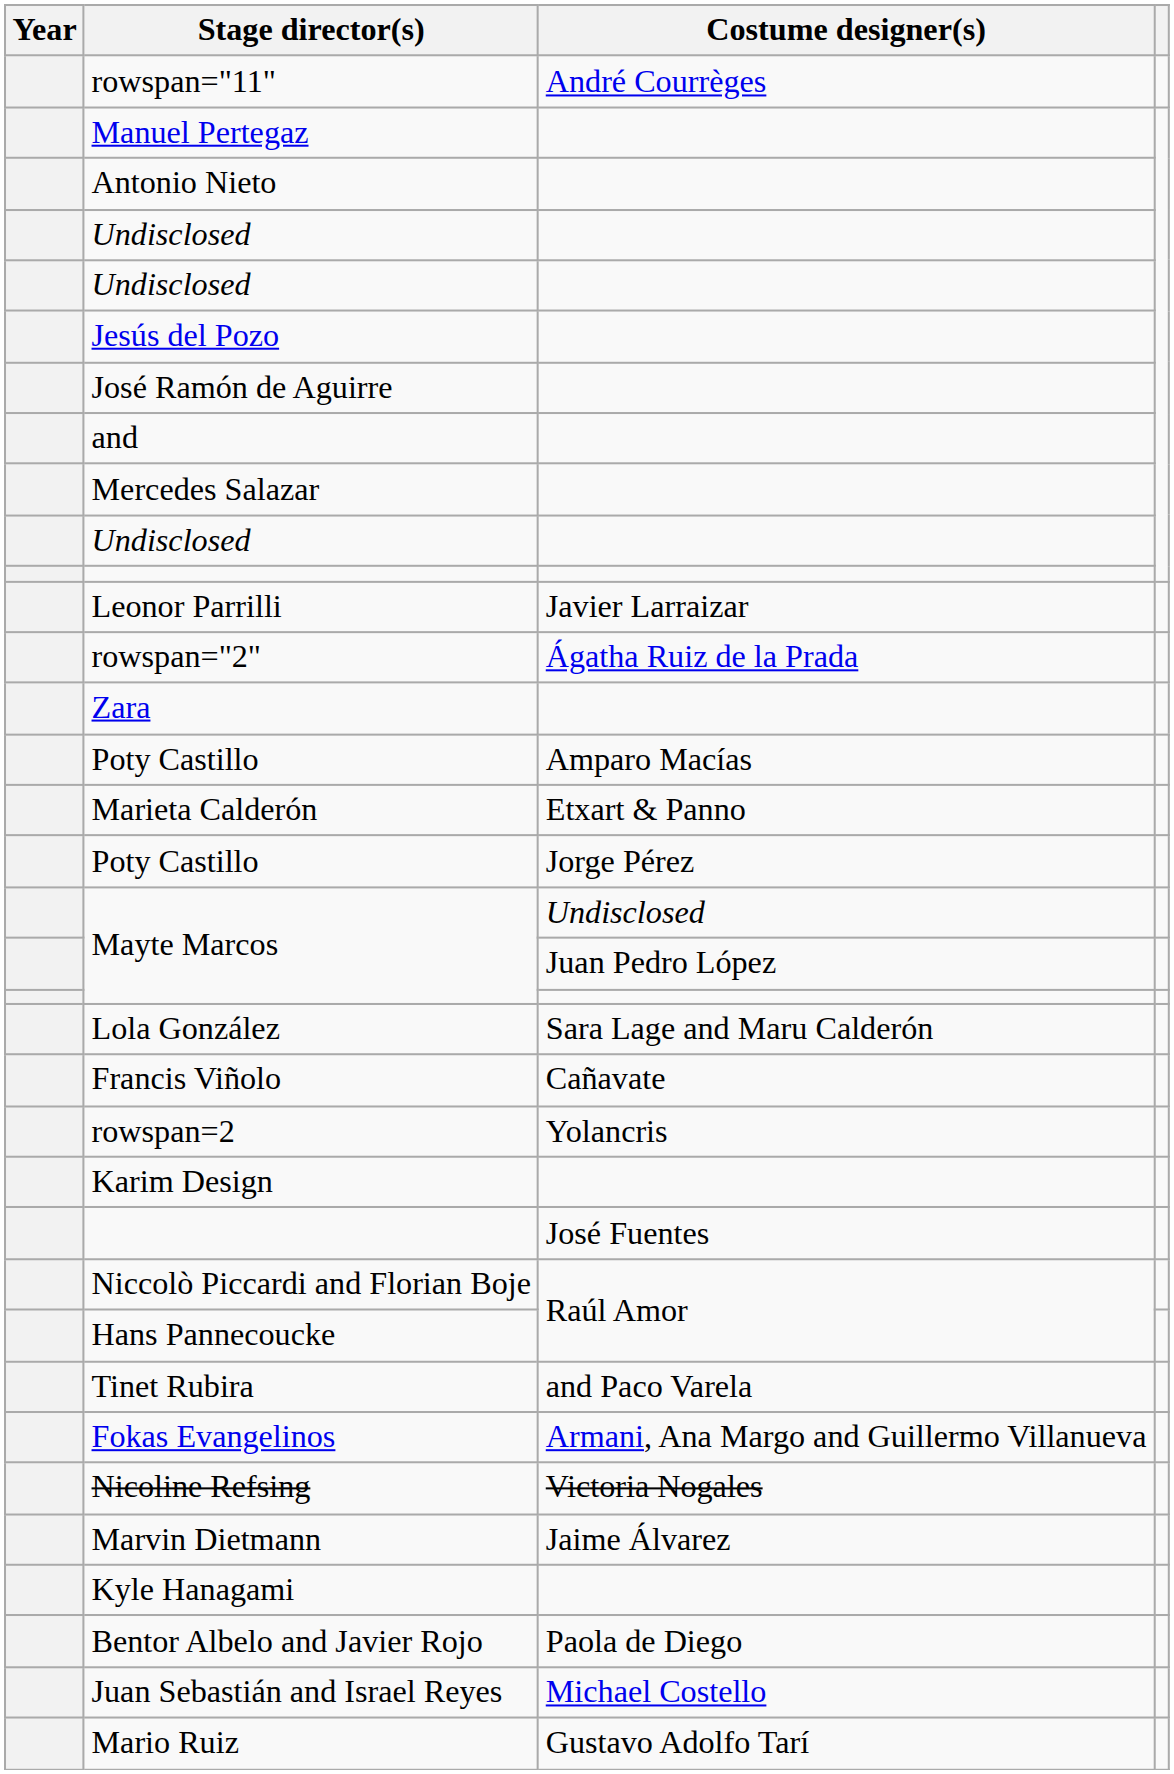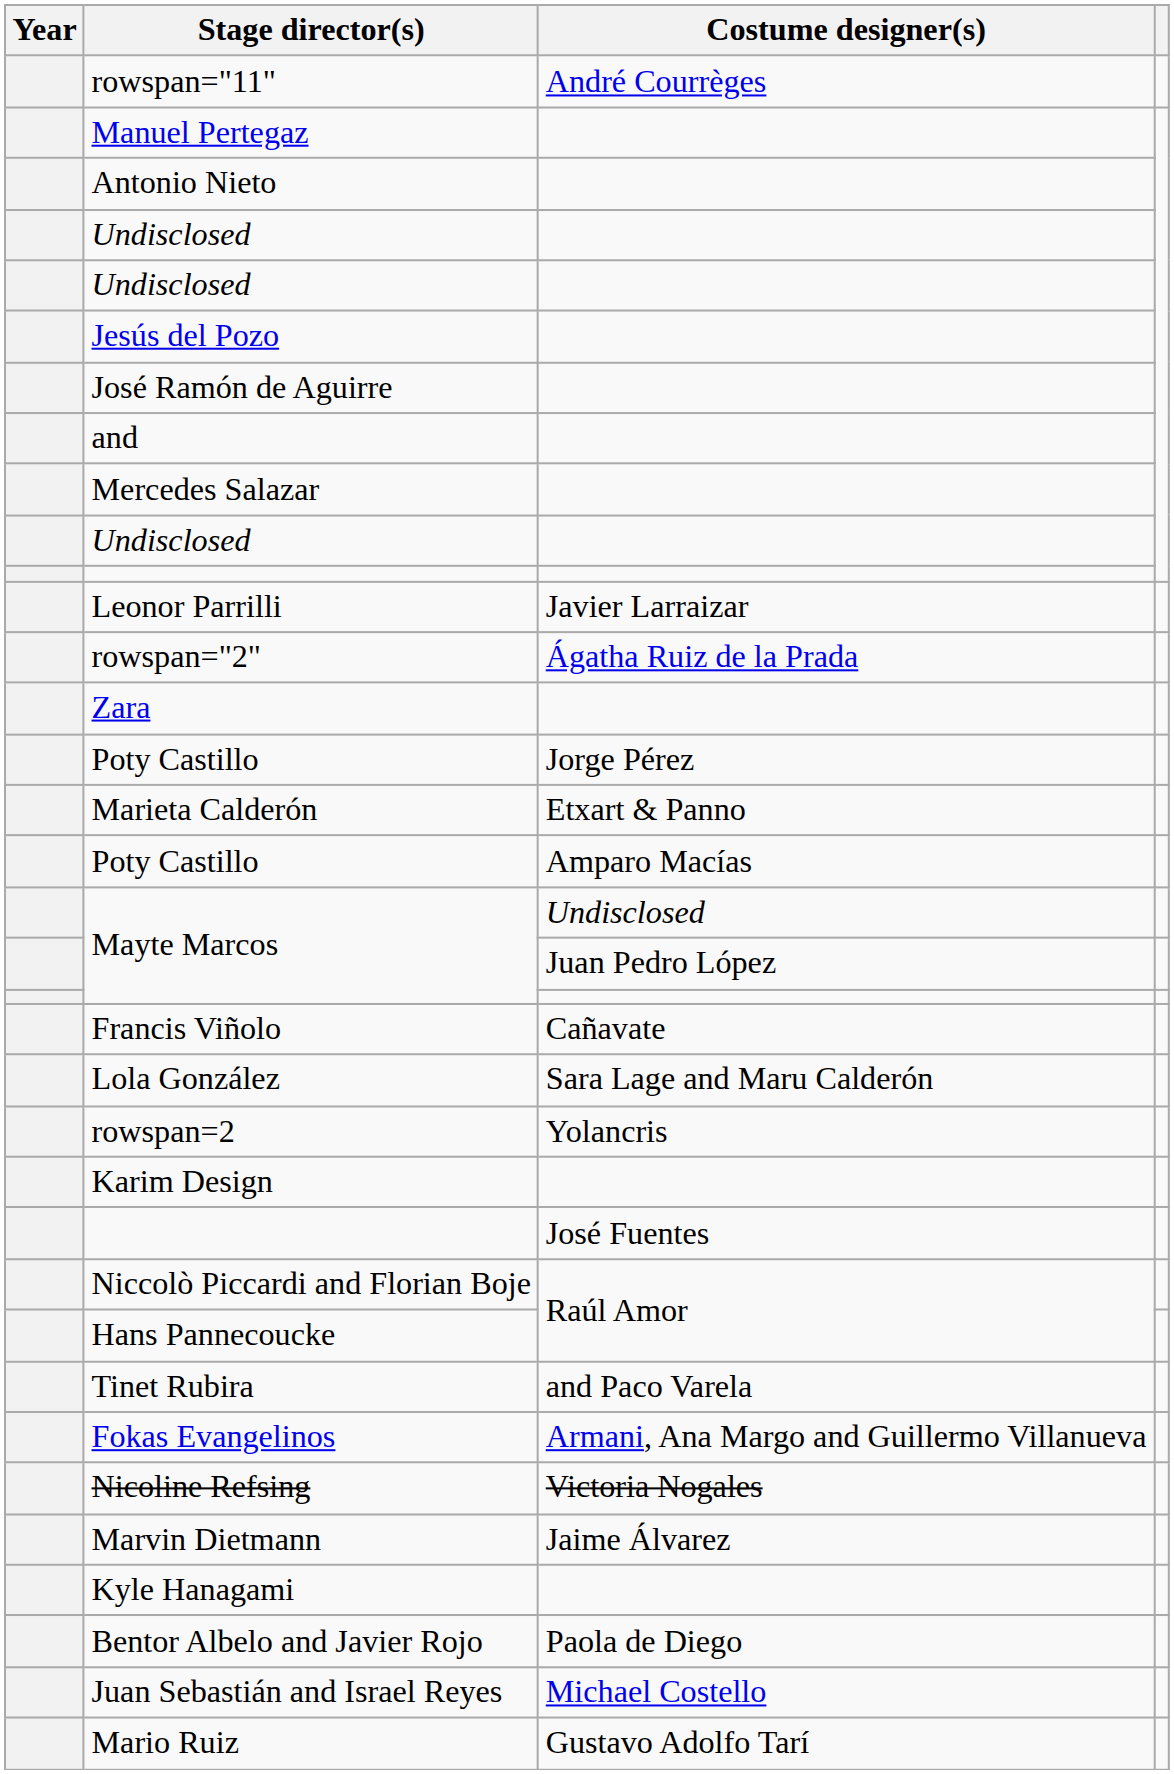rows swapped: (175, 860) <-> (175, 758)
rows swapped: (186, 1028) <-> (186, 1079)
